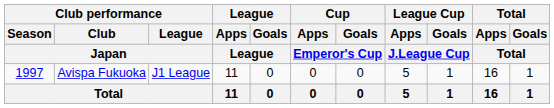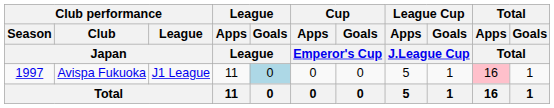(270, 73) no background -> (270, 73) lightblue background
(491, 73) no background -> (491, 73) pink background
